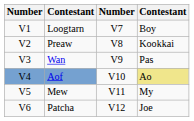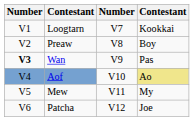(148, 28) Boy -> (157, 28) Kookkai
(157, 44) Kookkai -> (148, 44) Boy
(25, 60) normal -> (25, 60) bold
